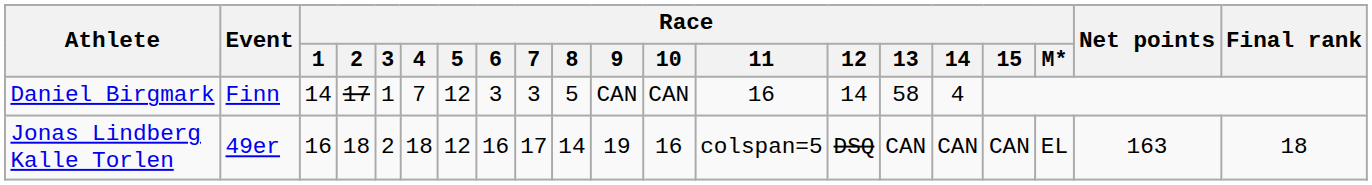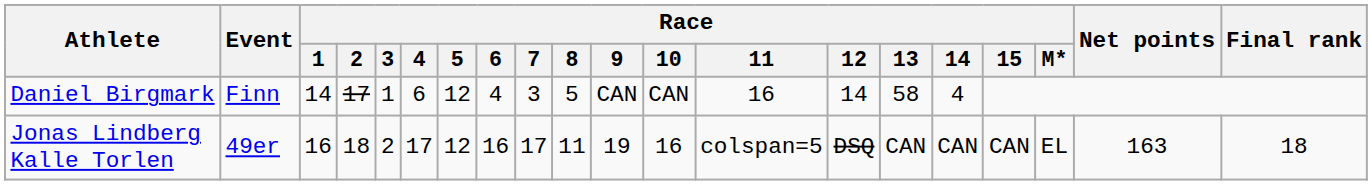(419, 96) 7 -> (419, 96) 6
(496, 96) 3 -> (496, 96) 4
(419, 147) 18 -> (419, 147) 17
(572, 147) 14 -> (572, 147) 11
